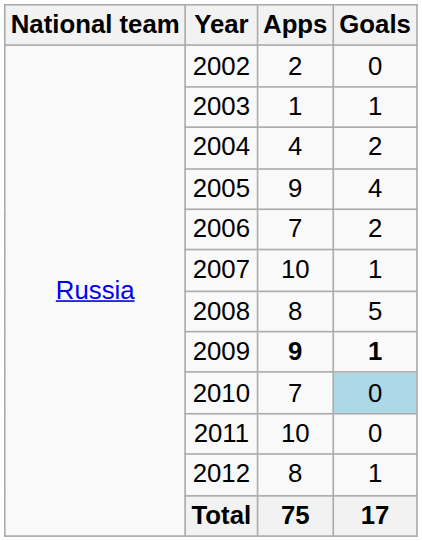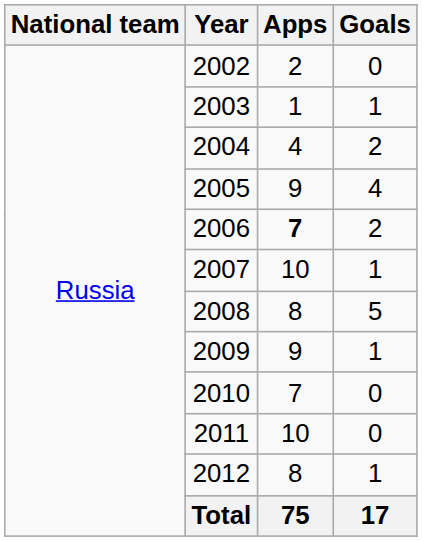(295, 229) normal -> (295, 229) bold
(295, 351) bold -> (295, 351) normal
(375, 351) bold -> (375, 351) normal
(375, 392) lightblue background -> (375, 392) no background
